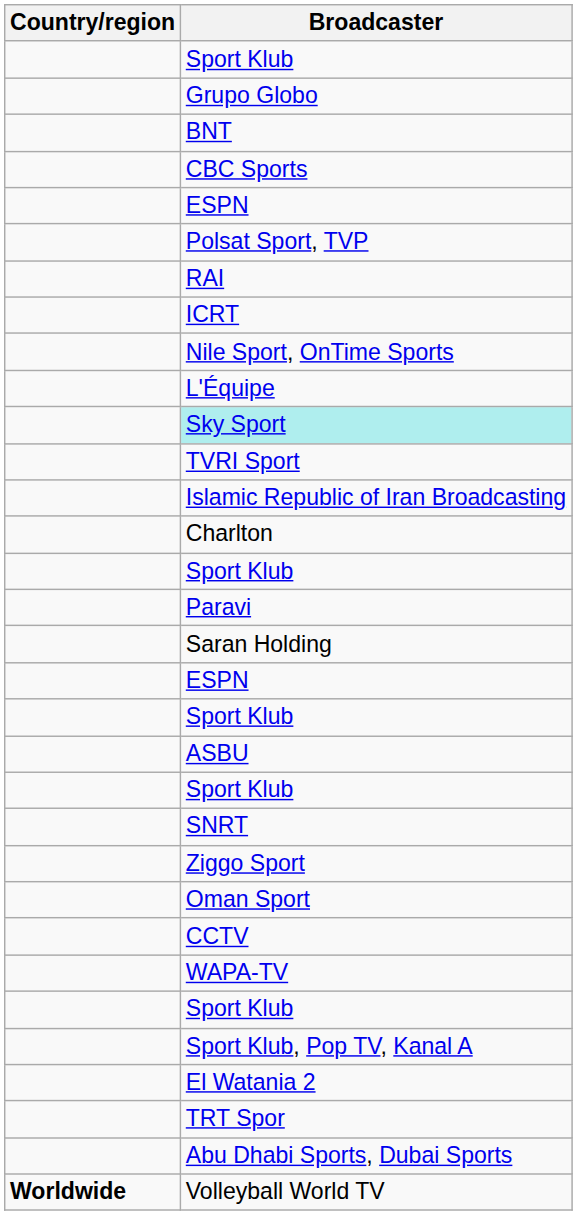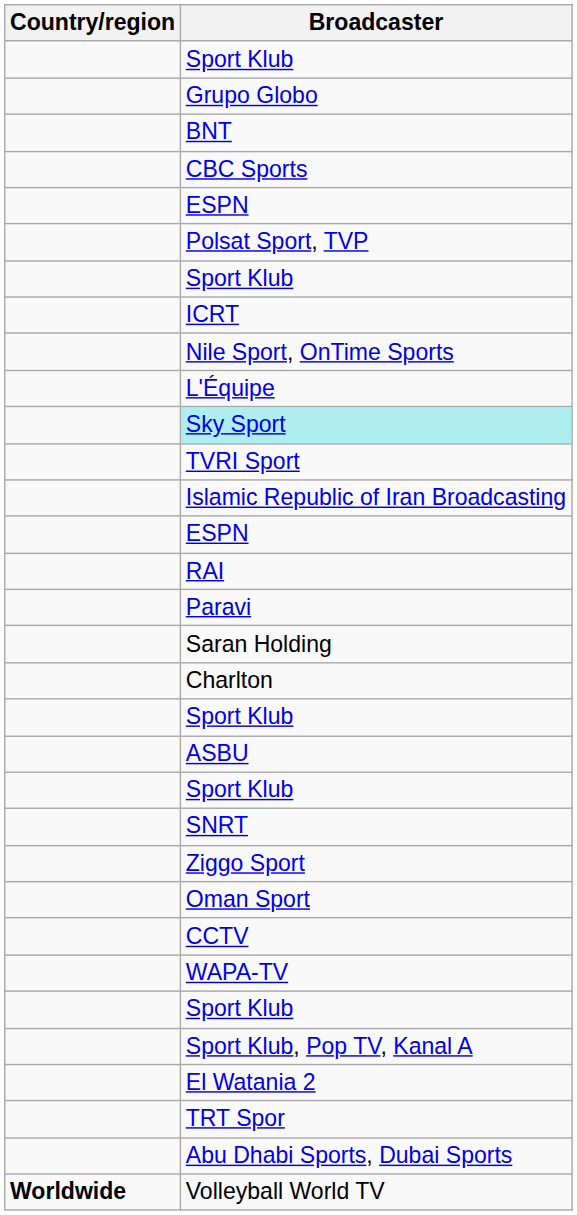(205, 278) RAI -> (240, 278) Sport Klub
(229, 534) Charlton -> (217, 534) ESPN
(240, 570) Sport Klub -> (205, 570) RAI
(217, 680) ESPN -> (229, 680) Charlton
